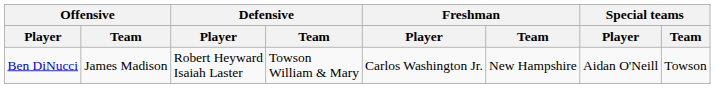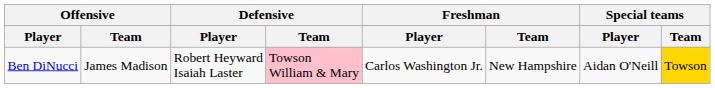(314, 65) no background -> (314, 65) pink background
(686, 65) no background -> (686, 65) gold background
